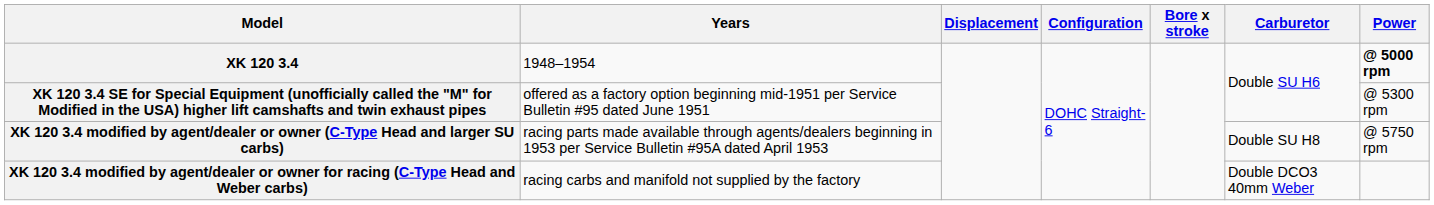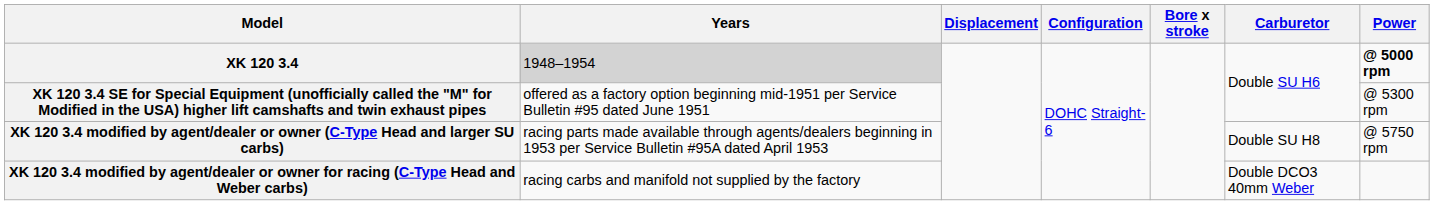(559, 63) no background -> (559, 63) lightgrey background
